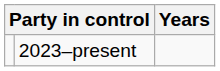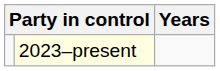(78, 50) no background -> (78, 50) lightyellow background
